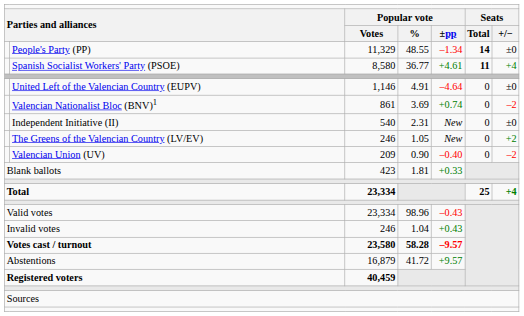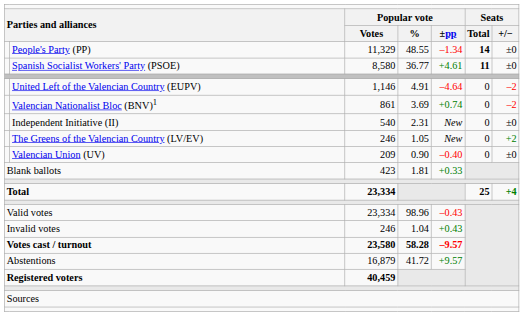(511, 66) +4 -> (511, 66) ±0
(511, 87) ±0 -> (512, 87) –2
(512, 154) –2 -> (511, 154) ±0
